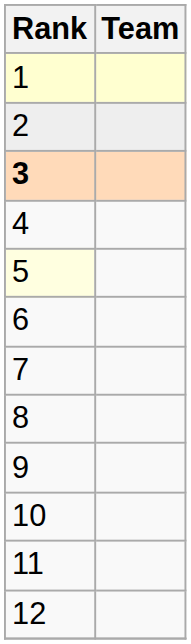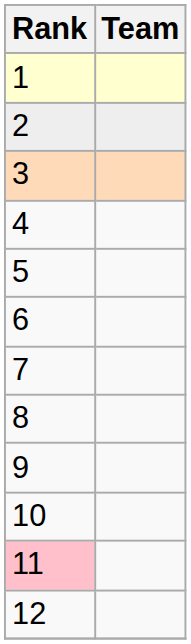(21, 175) bold -> (21, 175) normal
(21, 272) lightyellow background -> (21, 272) no background
(28, 564) no background -> (28, 564) pink background
